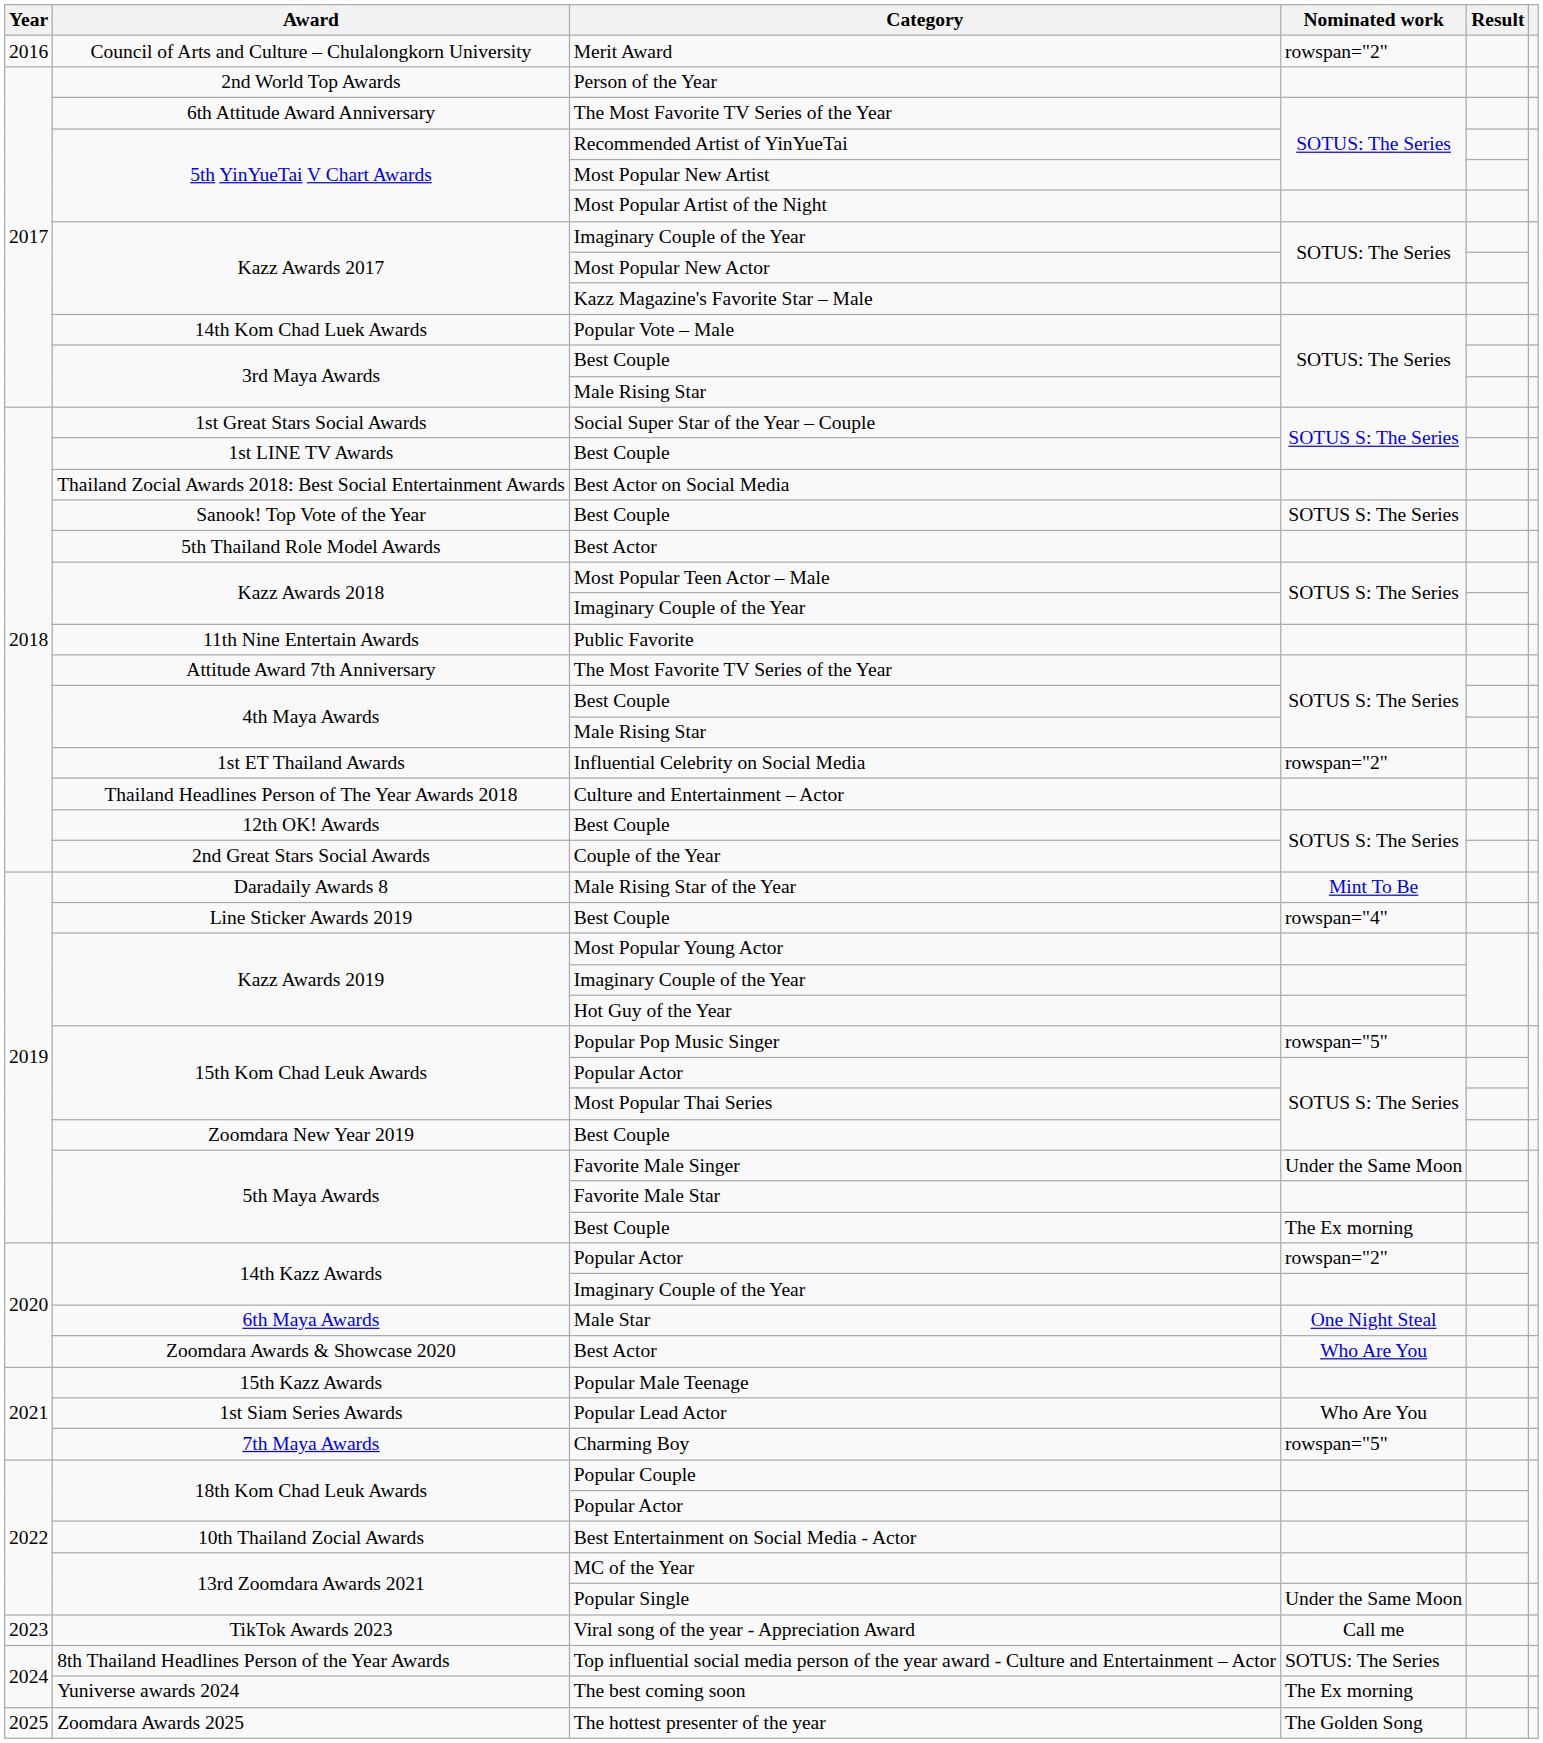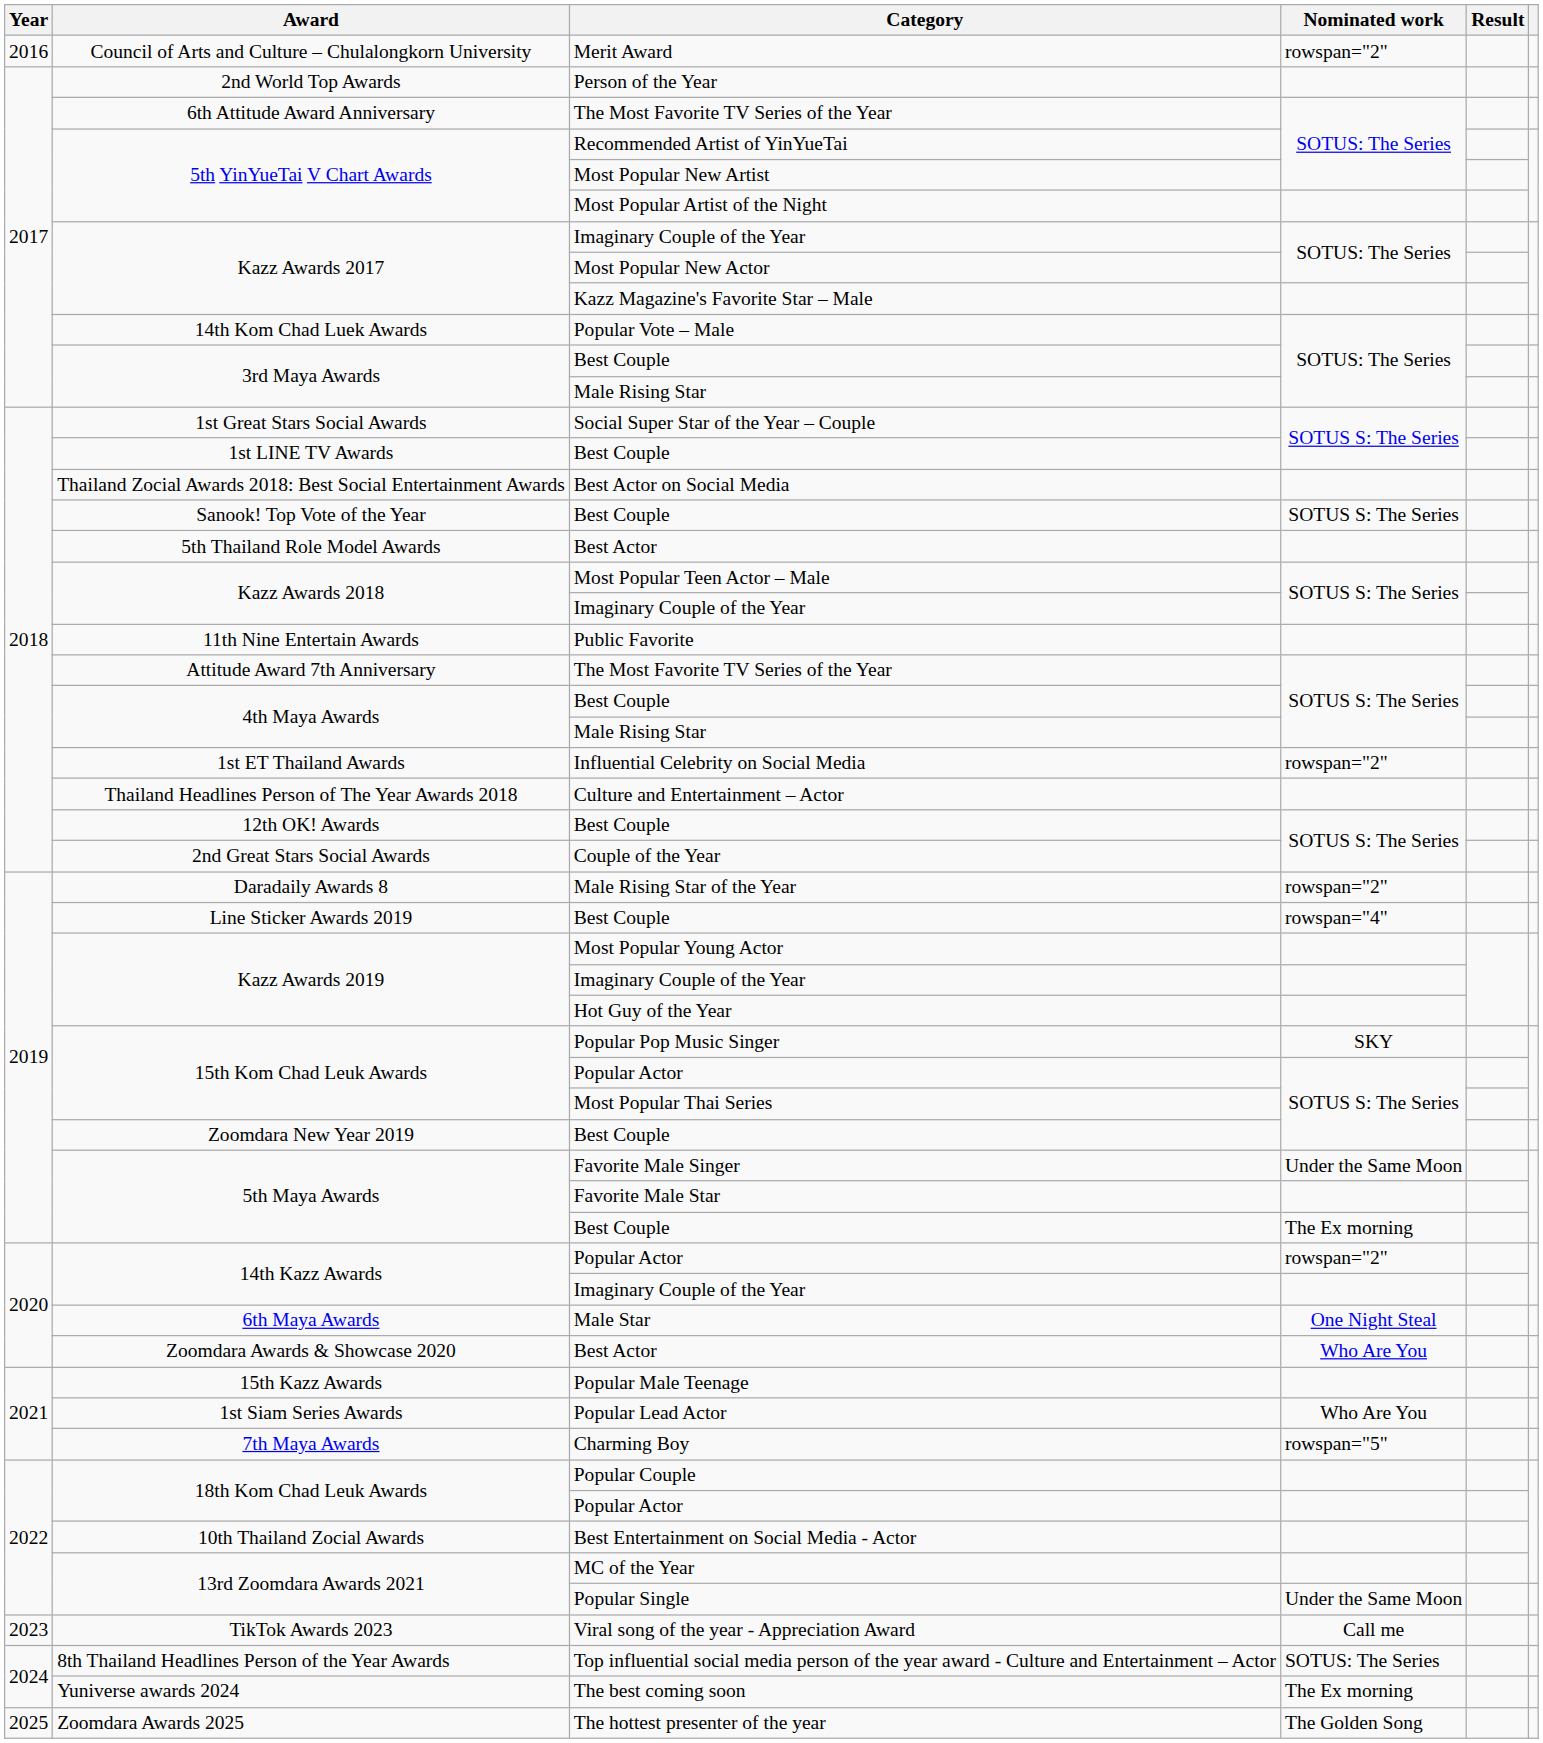(1374, 886) Mint To Be -> (1336, 886) rowspan="2"
(1336, 1041) rowspan="5" -> (1374, 1041) SKY
